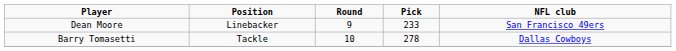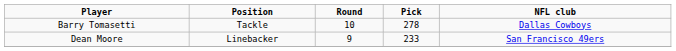rows swapped: (97, 25) <-> (97, 39)
